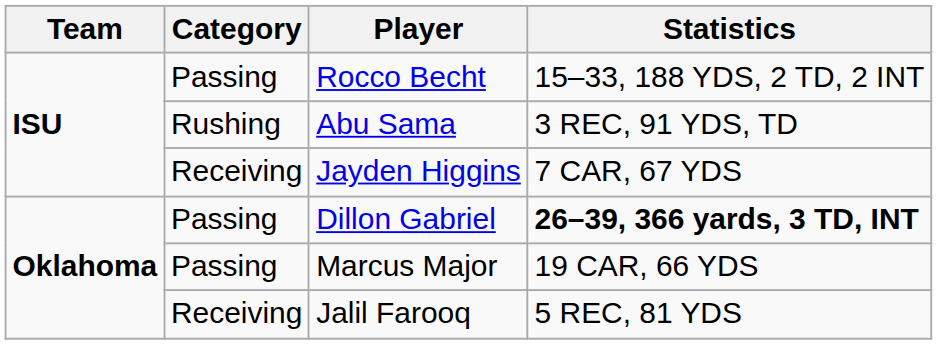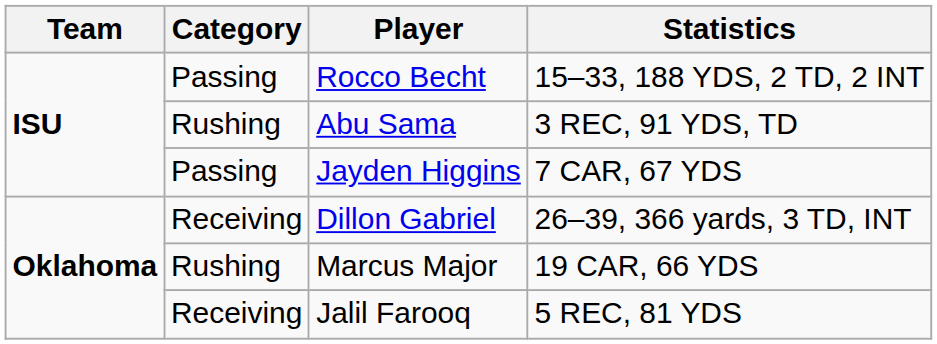(237, 171) Receiving -> (224, 171) Passing
(224, 218) Passing -> (237, 218) Receiving
(727, 218) bold -> (723, 218) normal
(224, 266) Passing -> (226, 266) Rushing
